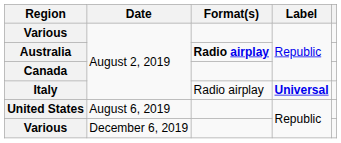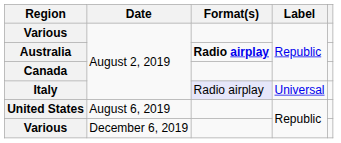(229, 90) no background -> (229, 90) lavender background
(302, 90) bold -> (300, 90) normal
